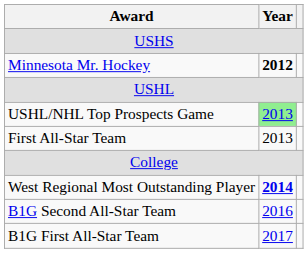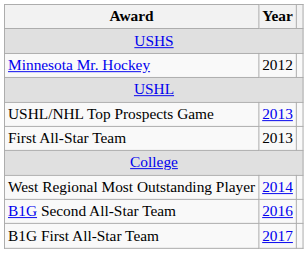(278, 65) bold -> (278, 65) normal
(278, 114) lightgreen background -> (278, 114) no background
(278, 187) bold -> (278, 187) normal
